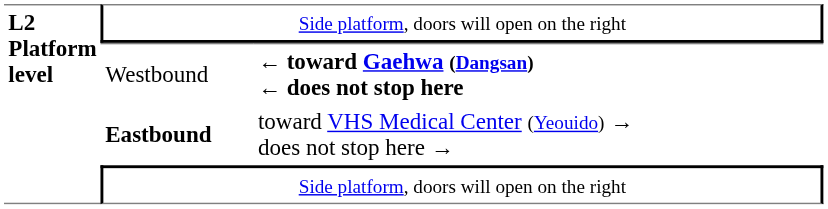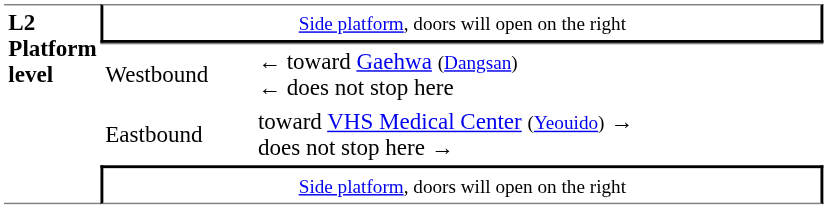(396, 74) bold -> (388, 74) normal
(158, 134) bold -> (154, 134) normal
